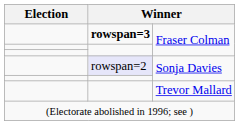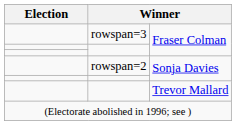(120, 34) bold -> (119, 34) normal
(119, 65) lavender background -> (119, 65) no background
